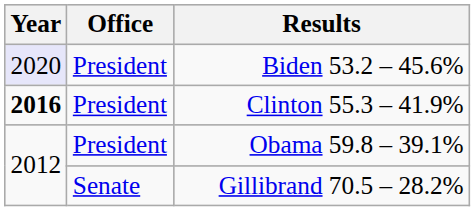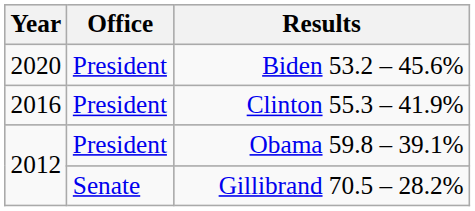(36, 64) lavender background -> (36, 64) no background
(36, 104) bold -> (36, 104) normal
